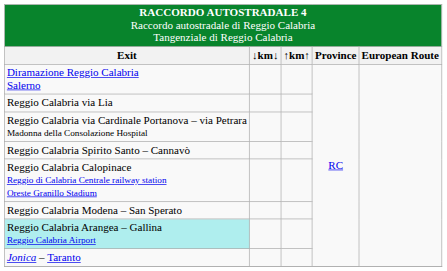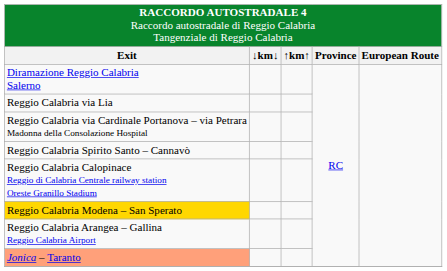(94, 210) no background -> (94, 210) gold background
(84, 234) paleturquoise background -> (84, 234) no background
(44, 257) no background -> (44, 257) lightsalmon background
